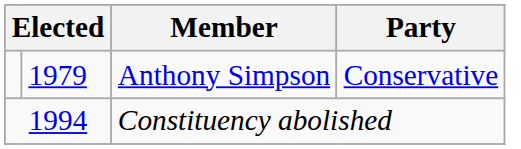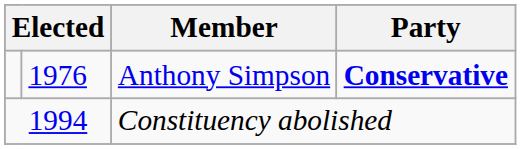(58, 74) 1979 -> (58, 74) 1976
(421, 74) normal -> (426, 74) bold
